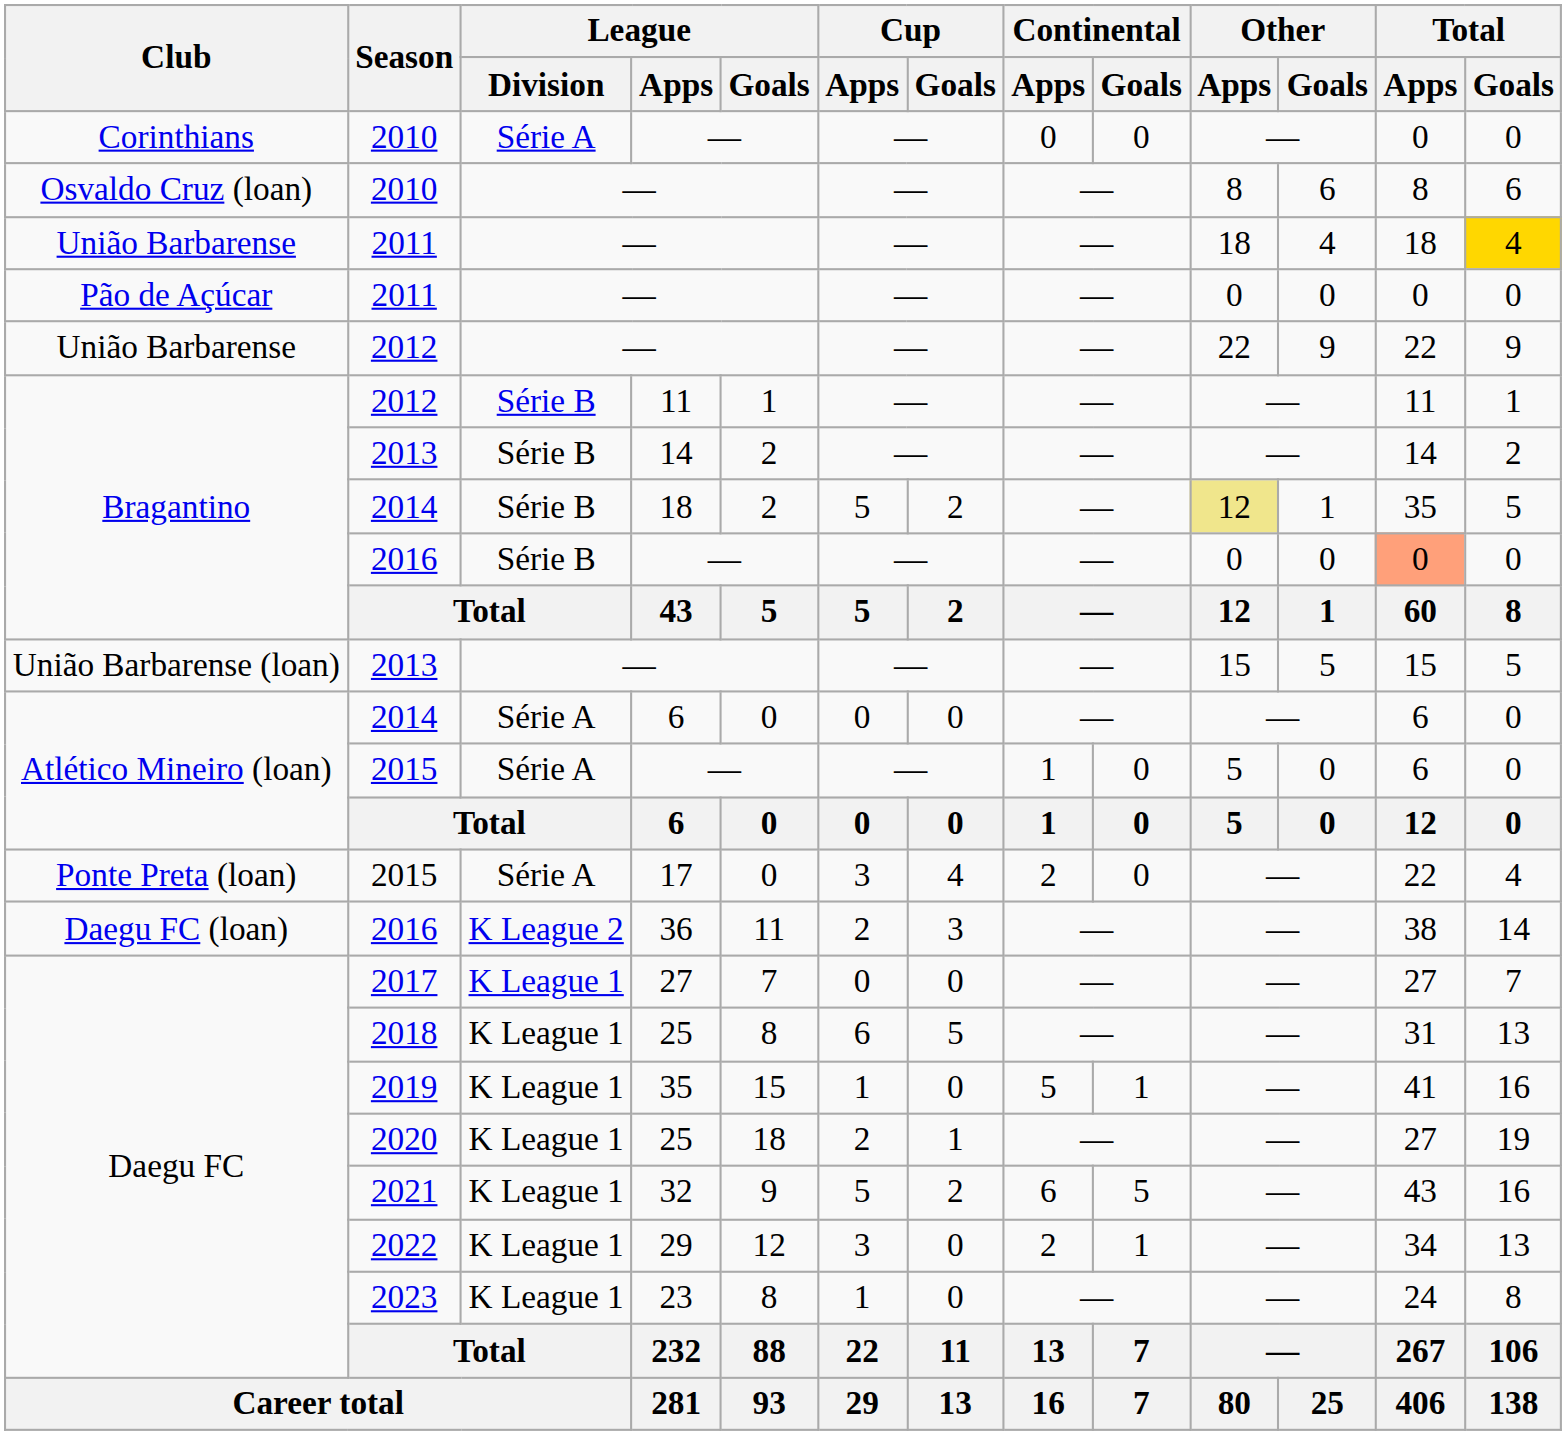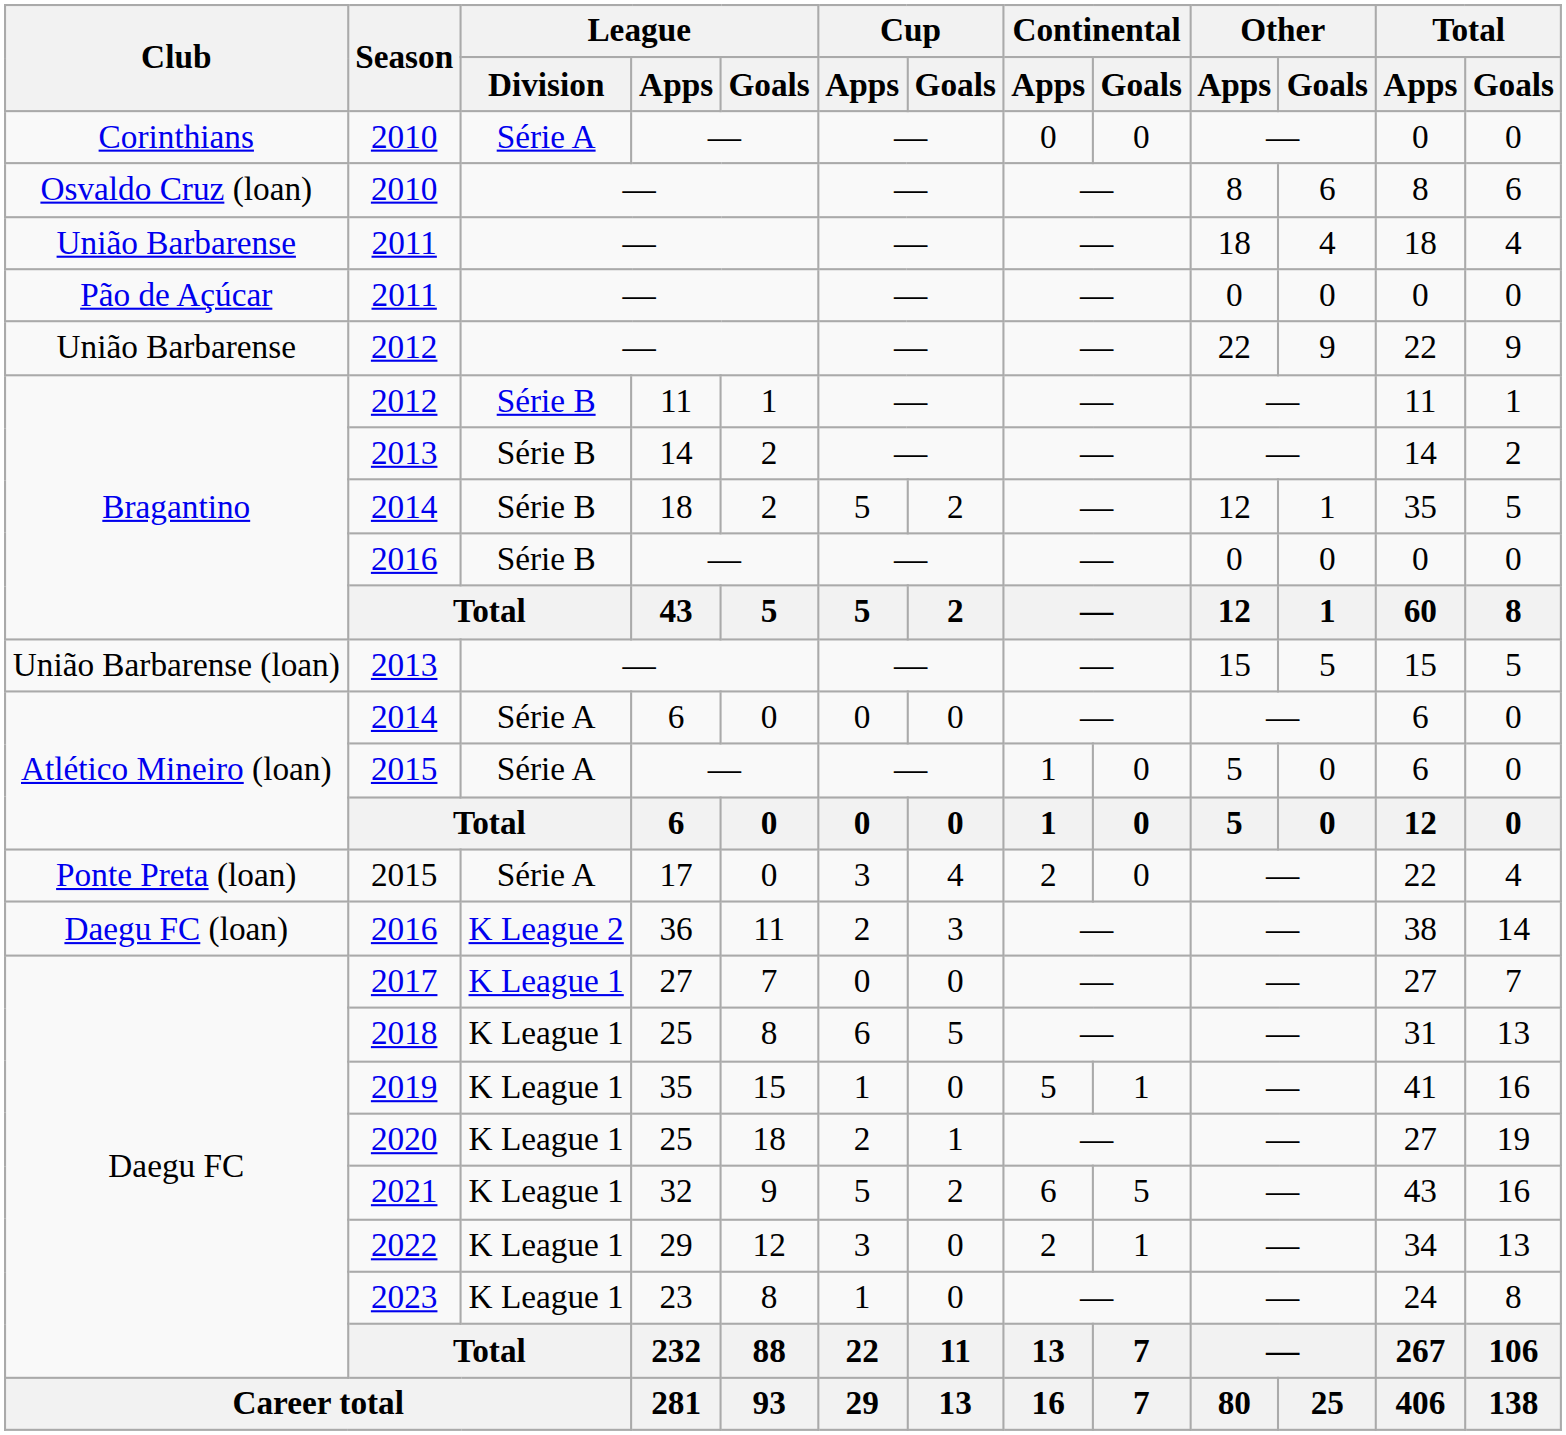(1513, 242) gold background -> (1513, 242) no background
(1234, 505) khaki background -> (1234, 505) no background
(1420, 558) lightsalmon background -> (1420, 558) no background
